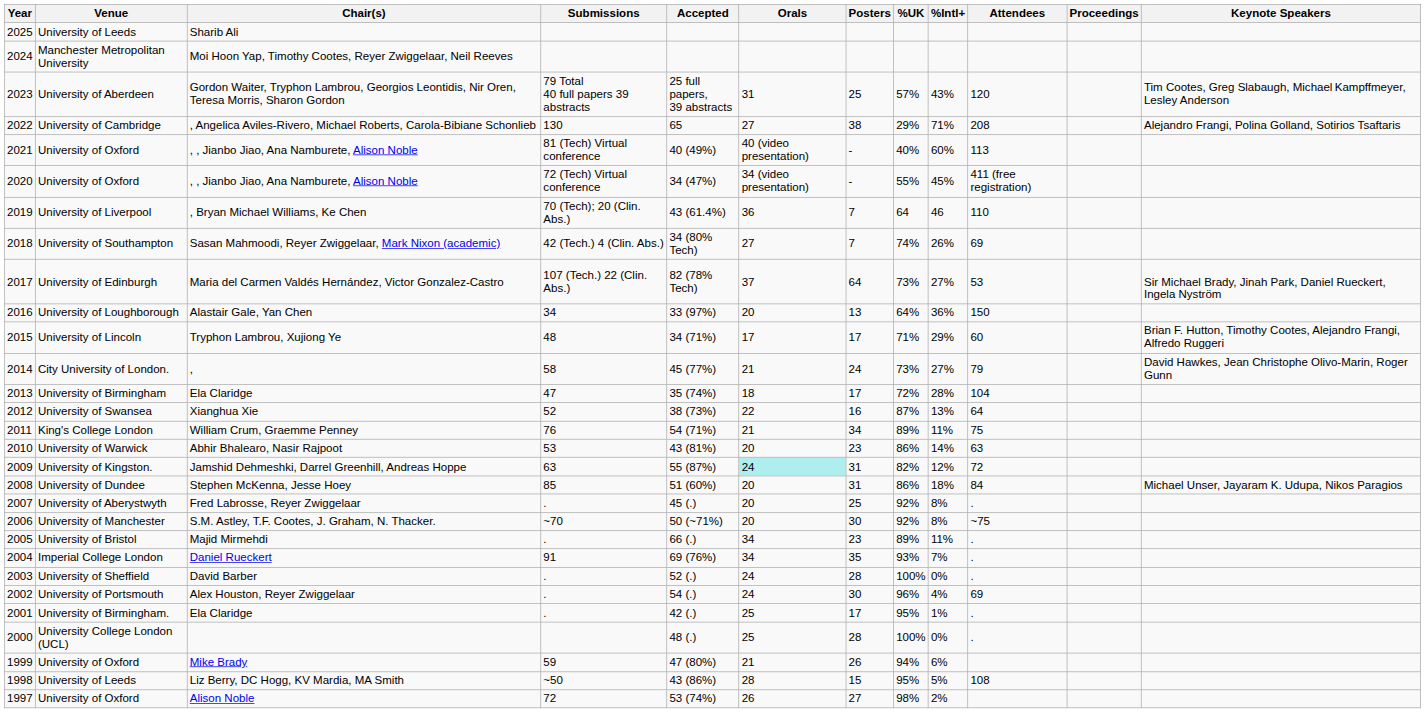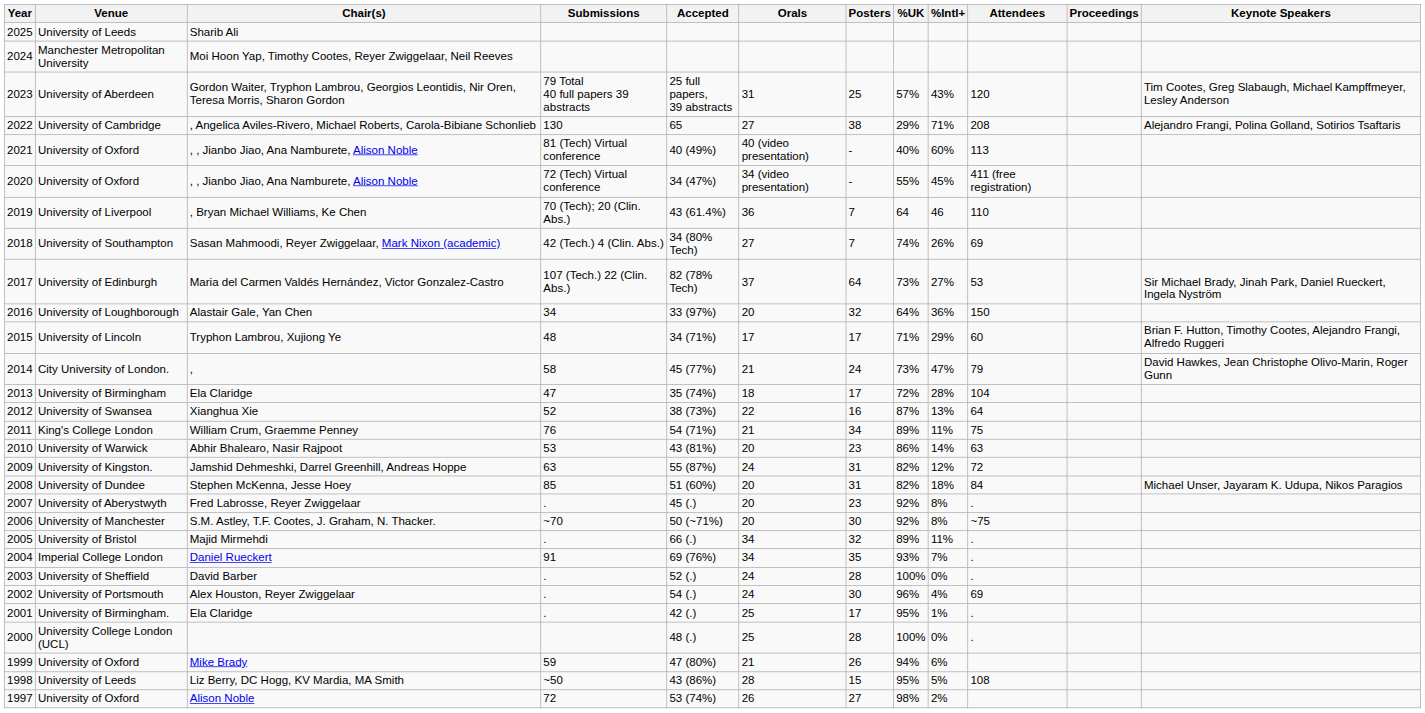(855, 312) 13 -> (855, 312) 32
(942, 368) 27% -> (942, 368) 47%
(748, 466) paleturquoise background -> (748, 466) no background
(908, 485) 86% -> (908, 485) 82%
(855, 503) 25 -> (855, 503) 23
(855, 539) 23 -> (855, 539) 32
